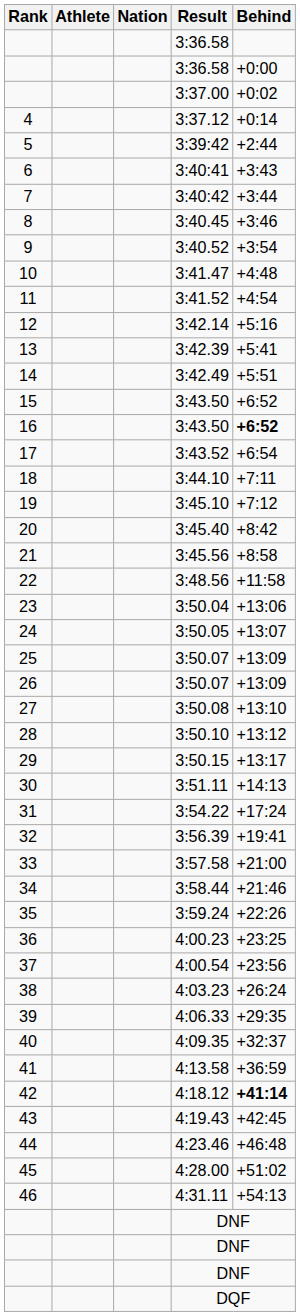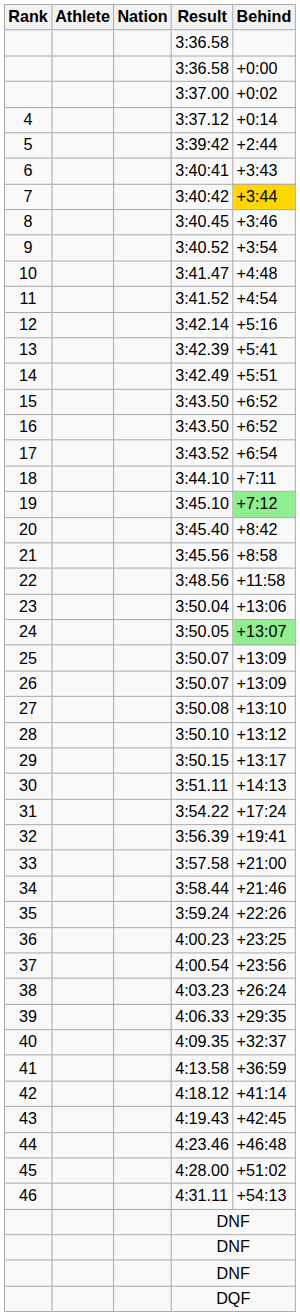(257, 196) no background -> (257, 196) gold background
(257, 427) bold -> (257, 427) normal
(257, 504) no background -> (257, 504) lightgreen background
(261, 632) no background -> (261, 632) lightgreen background
(262, 1093) bold -> (261, 1093) normal
